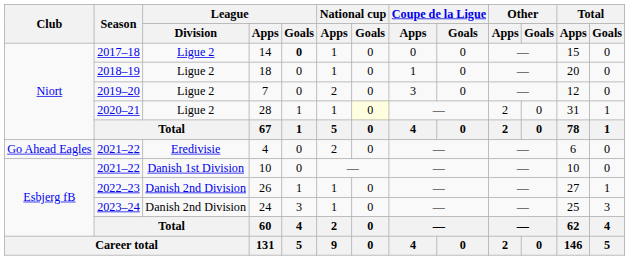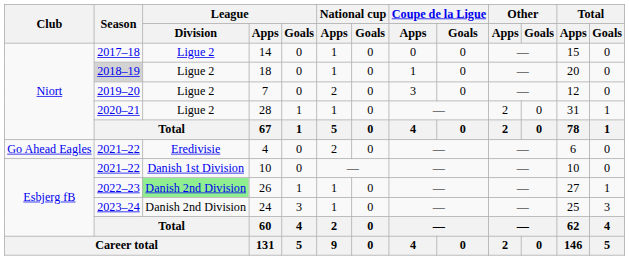(299, 52) bold -> (299, 52) normal
(118, 71) no background -> (118, 71) lightgrey background
(370, 110) lightyellow background -> (370, 110) no background
(196, 187) no background -> (196, 187) lightgreen background
